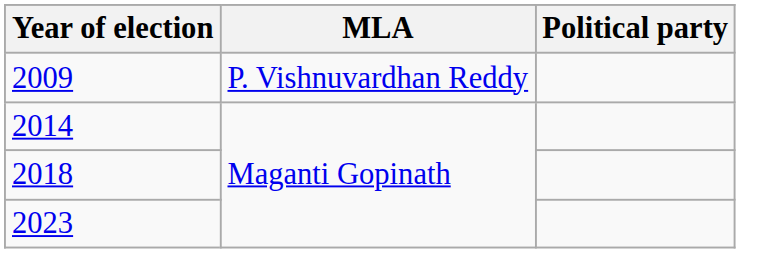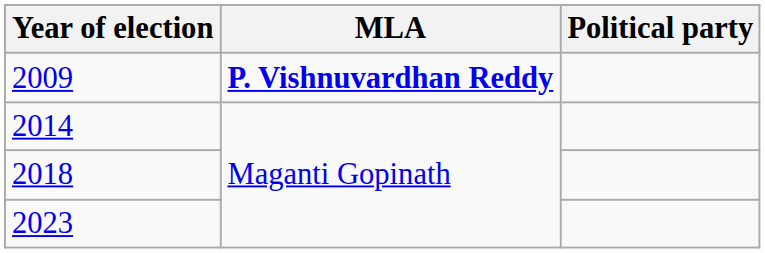(378, 77) normal -> (390, 77) bold
